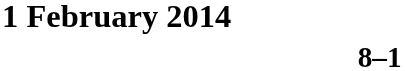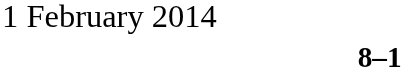(117, 15) bold -> (109, 15) normal
